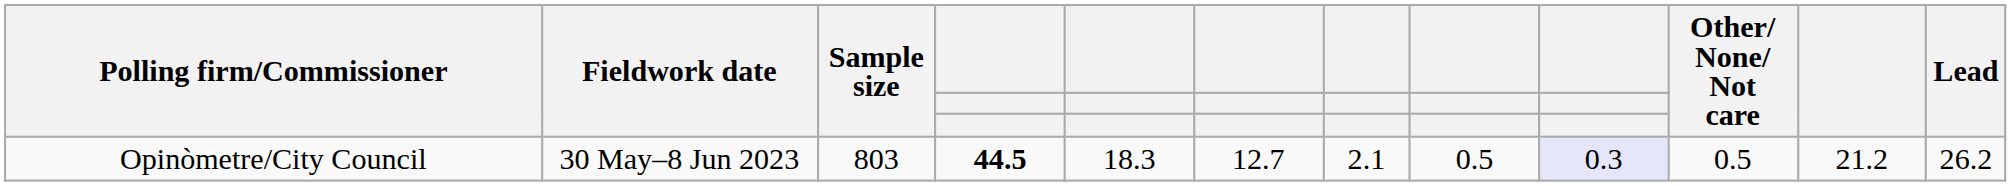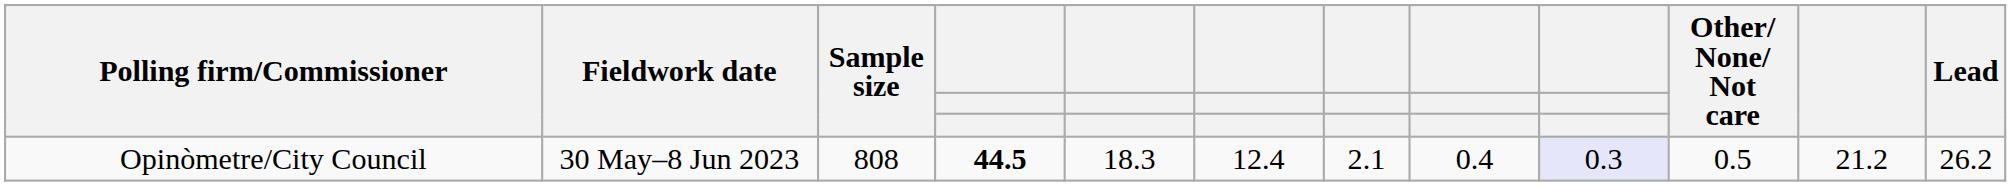(876, 158) 803 -> (876, 158) 808
(1258, 158) 12.7 -> (1258, 158) 12.4
(1475, 158) 0.5 -> (1475, 158) 0.4
